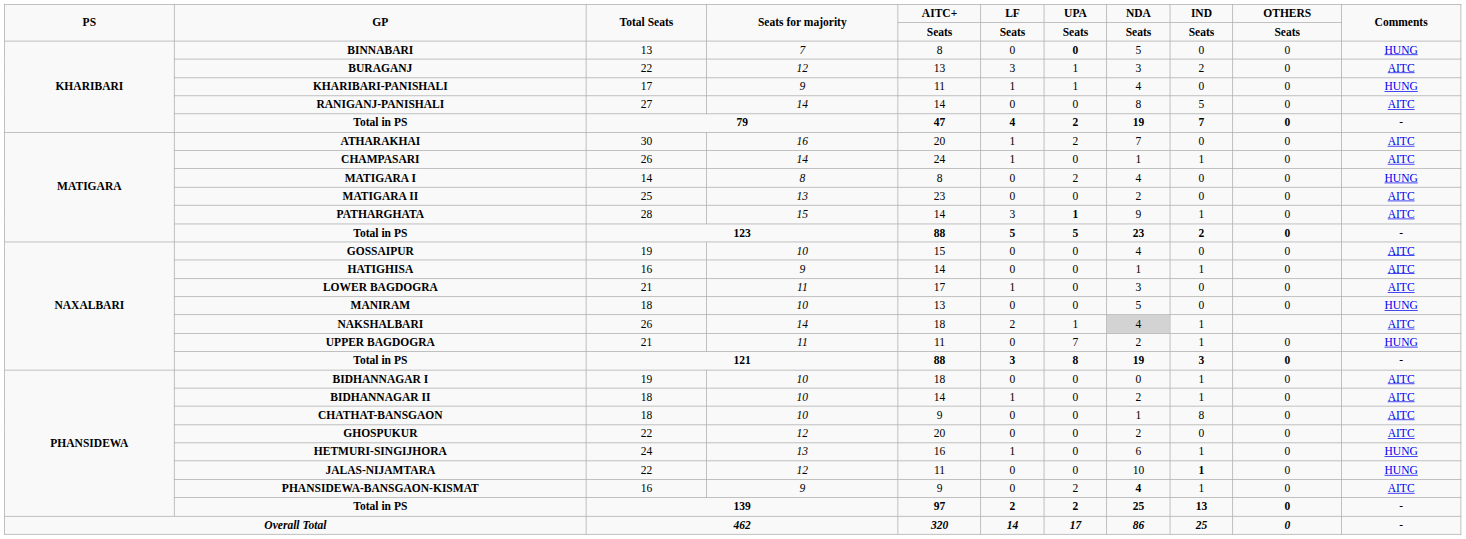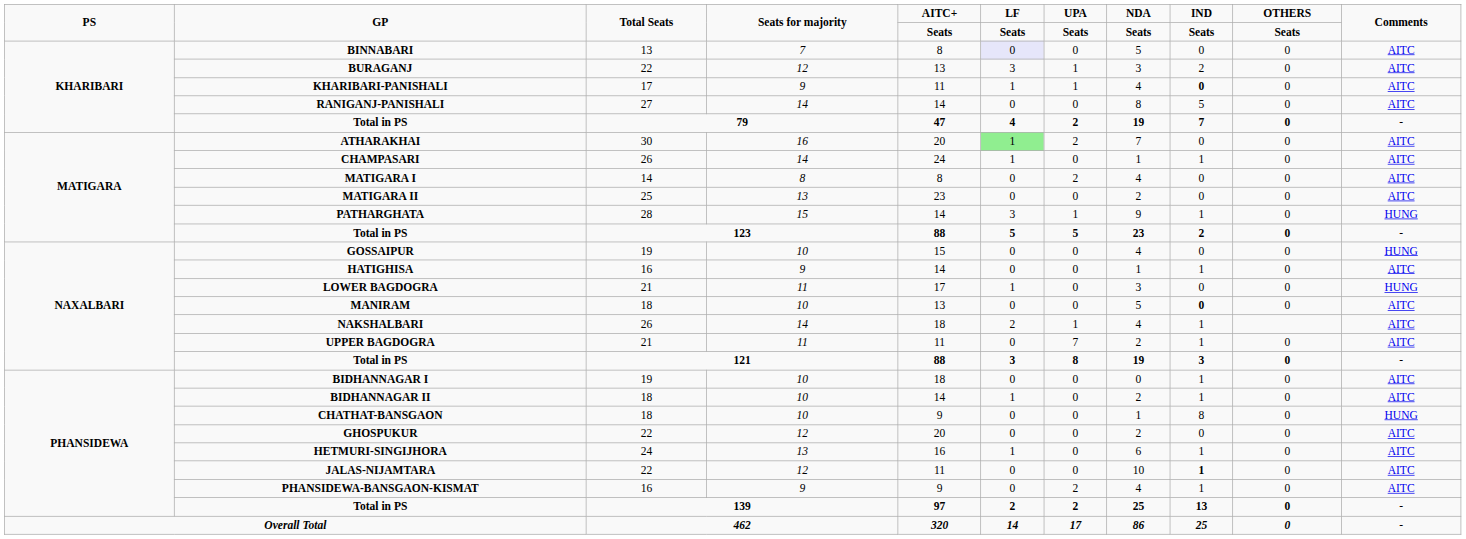(1012, 50) no background -> (1012, 50) lavender background
(1075, 50) bold -> (1075, 50) normal
(1401, 50) HUNG -> (1401, 50) AITC
(1201, 86) normal -> (1201, 86) bold
(1401, 86) HUNG -> (1401, 86) AITC
(1012, 141) no background -> (1012, 141) lightgreen background
(1401, 178) HUNG -> (1401, 178) AITC
(1075, 214) bold -> (1075, 214) normal
(1401, 214) AITC -> (1401, 214) HUNG
(1401, 251) AITC -> (1401, 251) HUNG
(1401, 287) AITC -> (1401, 287) HUNG
(1201, 305) normal -> (1201, 305) bold
(1401, 305) HUNG -> (1401, 305) AITC
(1138, 324) lightgrey background -> (1138, 324) no background
(1401, 342) HUNG -> (1401, 342) AITC
(1401, 415) AITC -> (1401, 415) HUNG
(1401, 452) HUNG -> (1401, 452) AITC
(1401, 470) HUNG -> (1401, 470) AITC
(1138, 488) bold -> (1138, 488) normal
